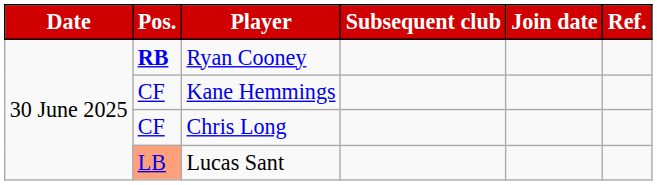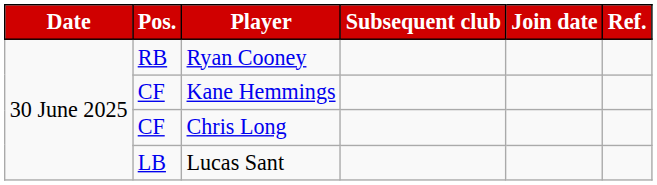(153, 57) bold -> (152, 57) normal
(152, 162) lightsalmon background -> (152, 162) no background
